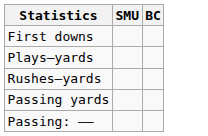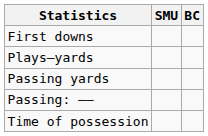- row: (55, 79)
+ row: (78, 121)
